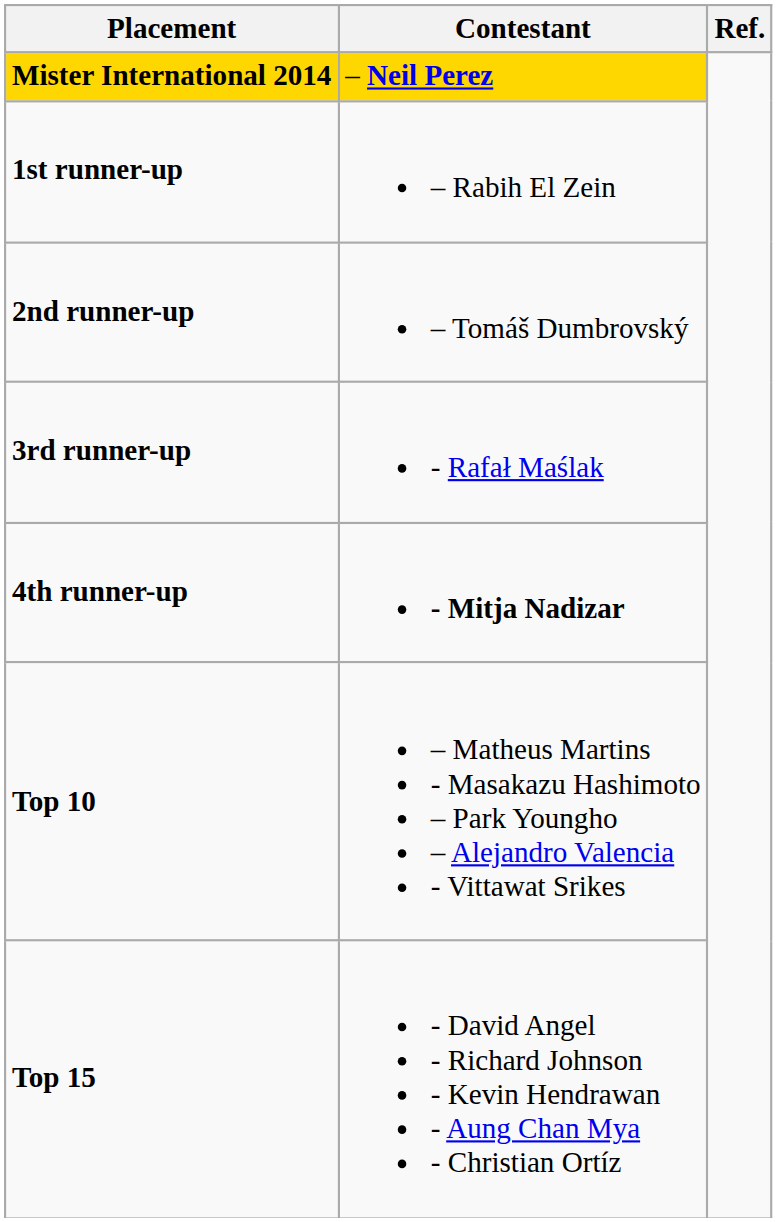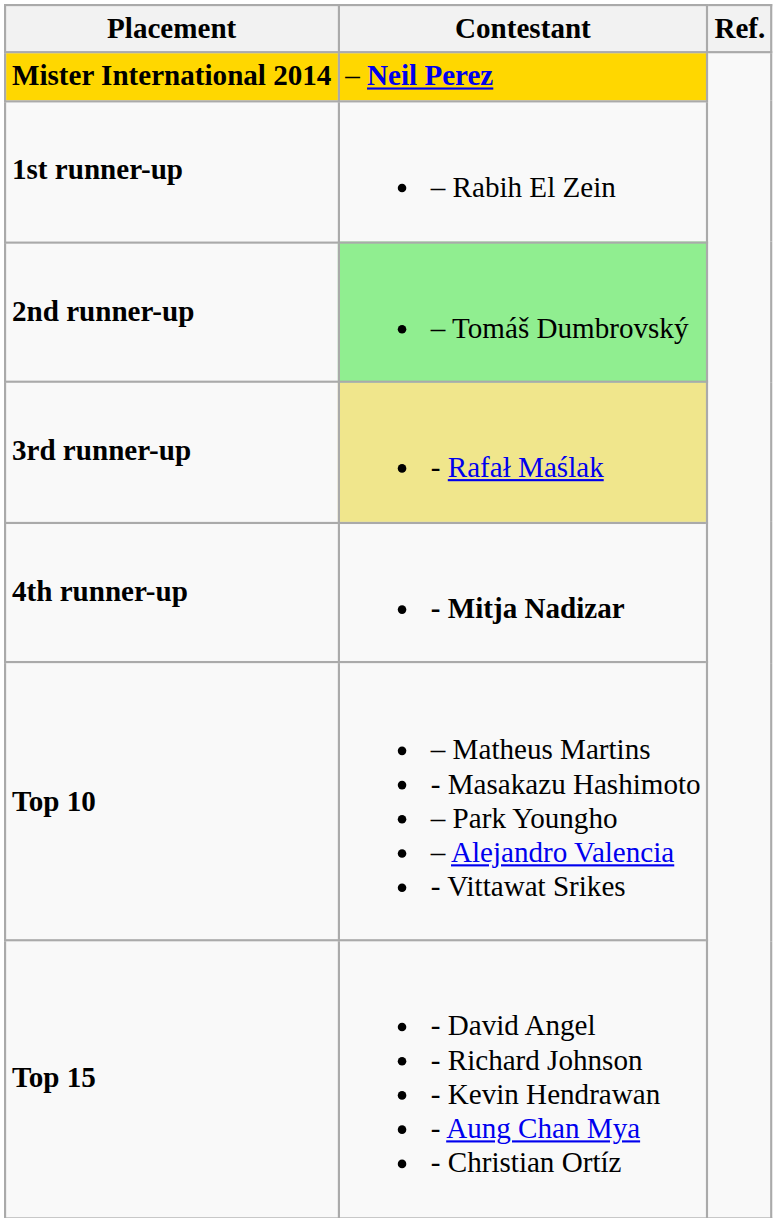(523, 328) no background -> (523, 328) lightgreen background
(523, 469) no background -> (523, 469) khaki background
